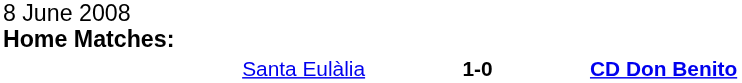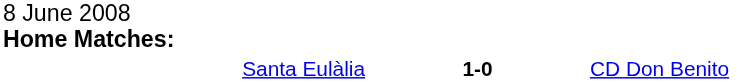(664, 68) bold -> (660, 68) normal
